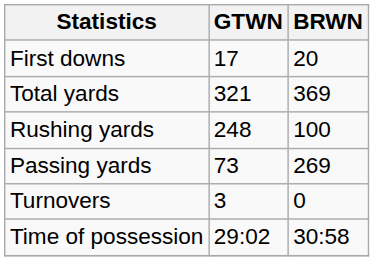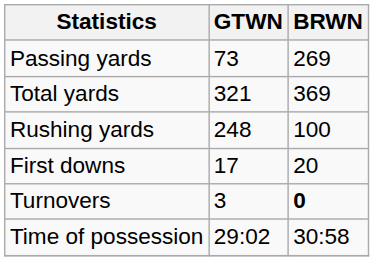rows swapped: (68, 58) <-> (81, 165)
(299, 201) normal -> (299, 201) bold
